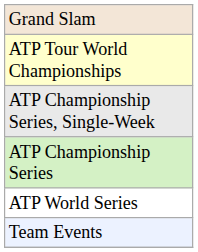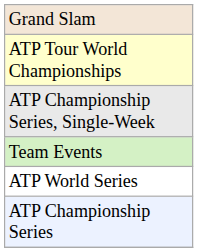(80, 162) ATP Championship Series -> (56, 151) Team Events
(56, 232) Team Events -> (80, 222) ATP Championship Series
